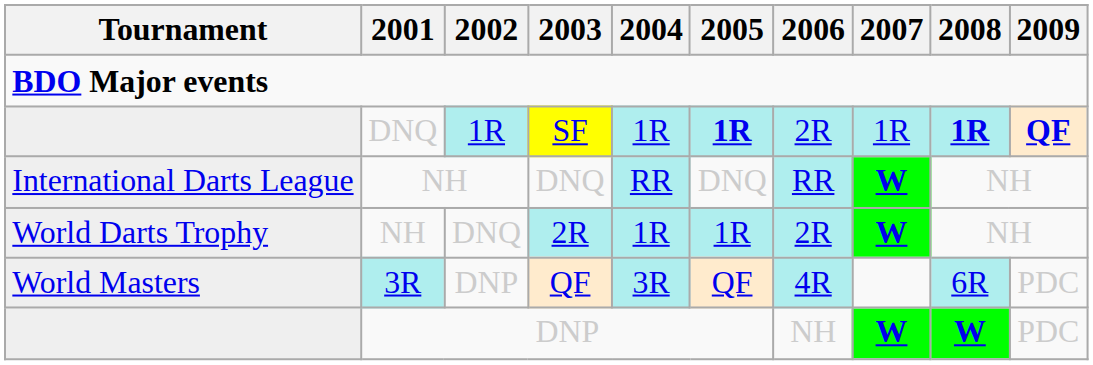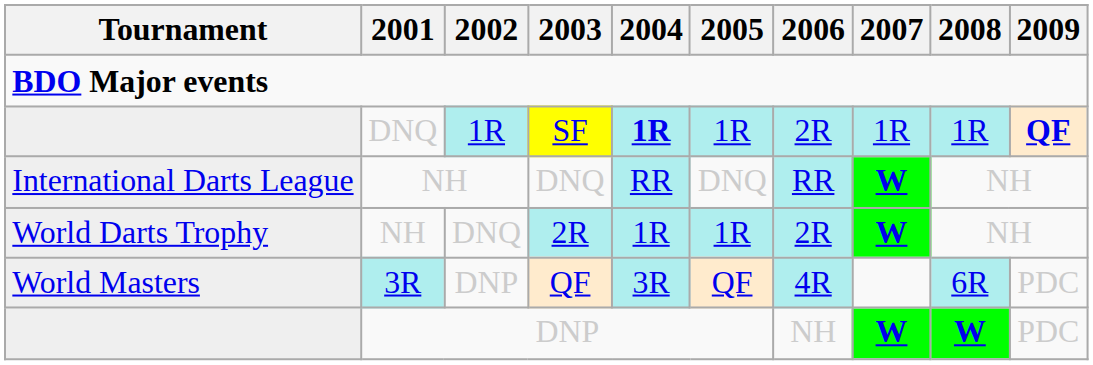(651, 130) normal -> (651, 130) bold
(732, 130) bold -> (732, 130) normal
(970, 130) bold -> (970, 130) normal
